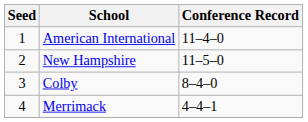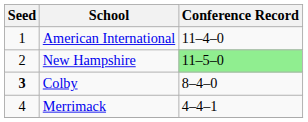(203, 60) no background -> (203, 60) lightgreen background
(22, 83) normal -> (22, 83) bold
